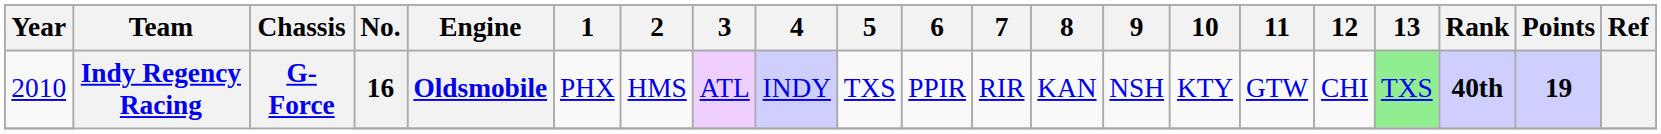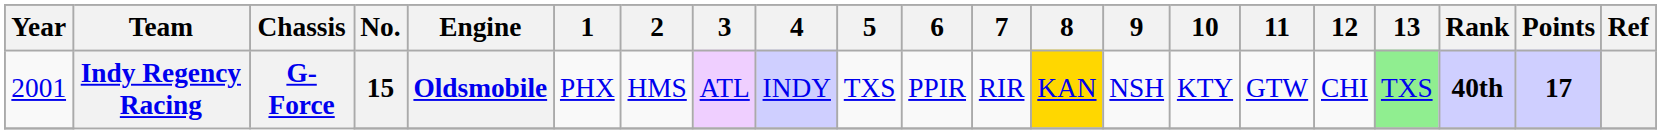(39, 88) 2010 -> (39, 88) 2001
(380, 88) 16 -> (380, 88) 15
(1067, 88) no background -> (1067, 88) gold background
(1559, 88) 19 -> (1559, 88) 17
